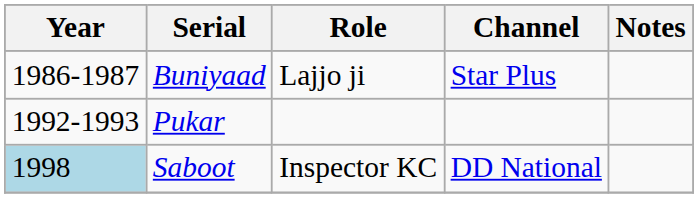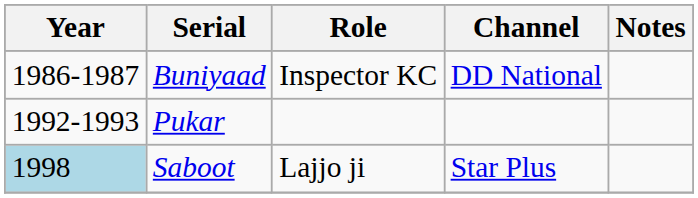(322, 74) Lajjo ji -> (358, 74) Inspector KC
(503, 74) Star Plus -> (526, 74) DD National
(358, 167) Inspector KC -> (322, 167) Lajjo ji
(526, 167) DD National -> (503, 167) Star Plus
